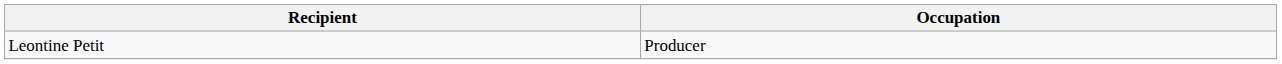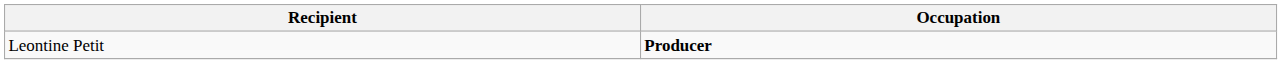(675, 44) normal -> (678, 44) bold
